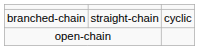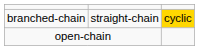(178, 18) no background -> (178, 18) gold background
